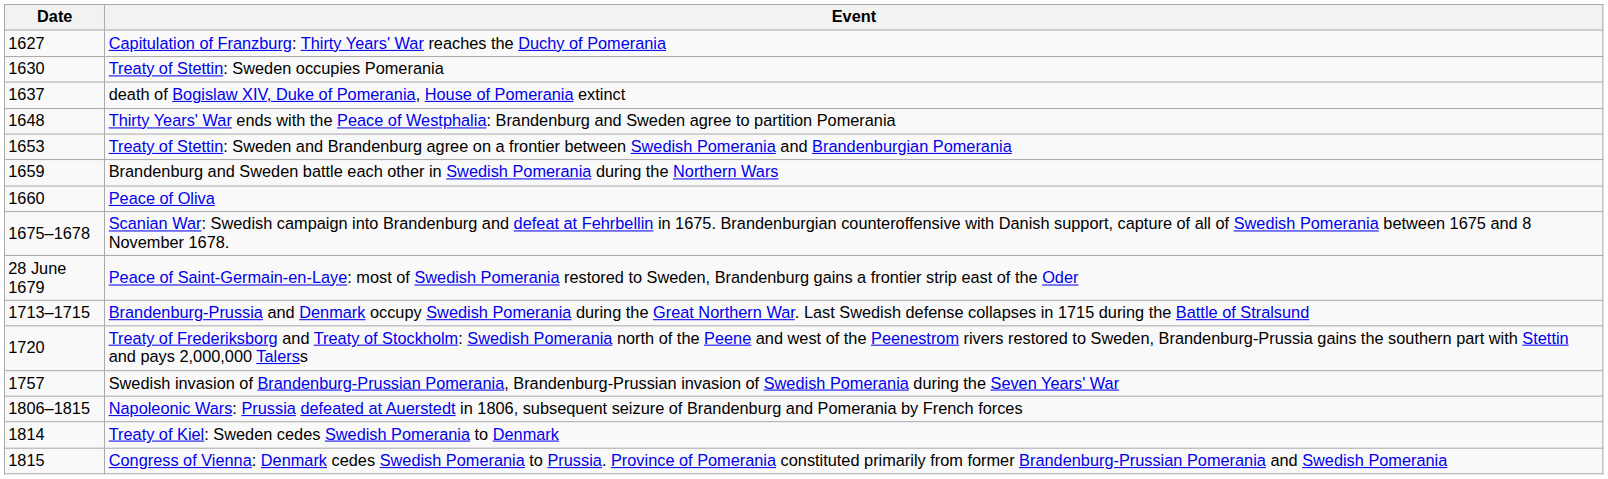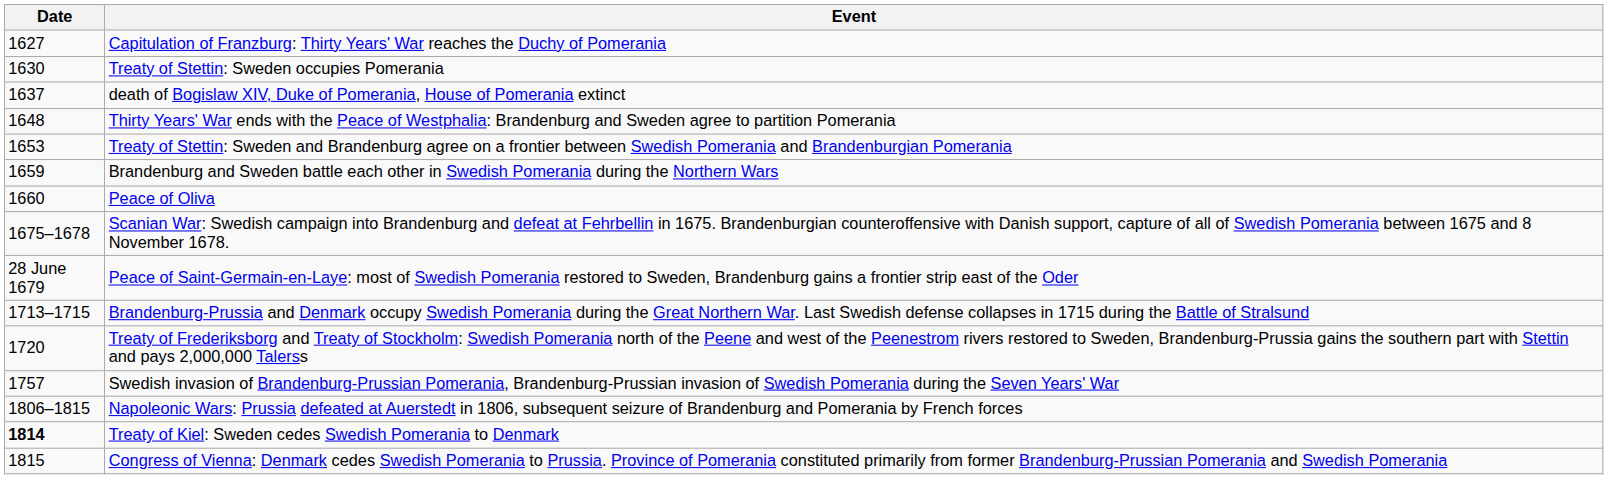(26, 434) normal -> (26, 434) bold
